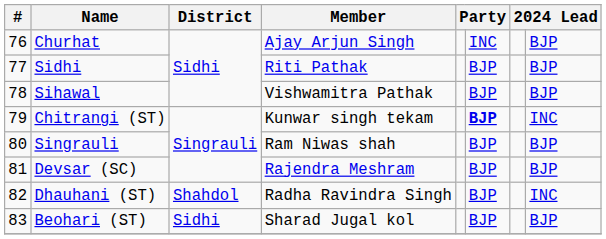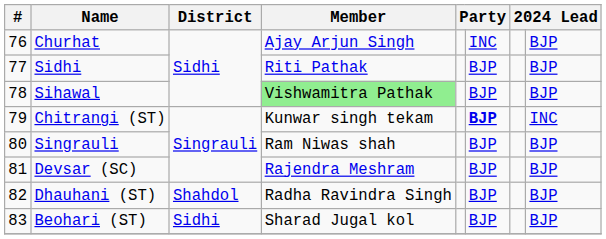(349, 94) no background -> (349, 94) lightgreen background
(543, 195) INC -> (543, 195) BJP
